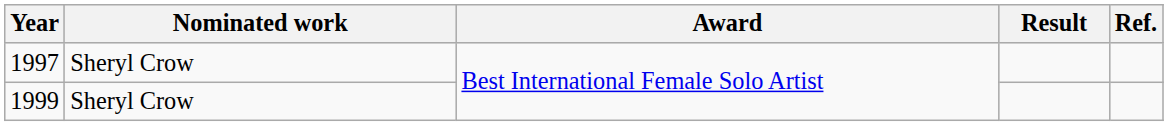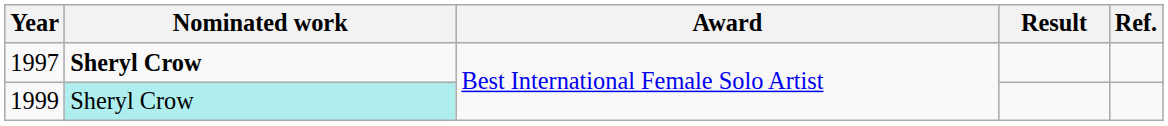(132, 62) normal -> (136, 62) bold
(132, 100) no background -> (132, 100) paleturquoise background
